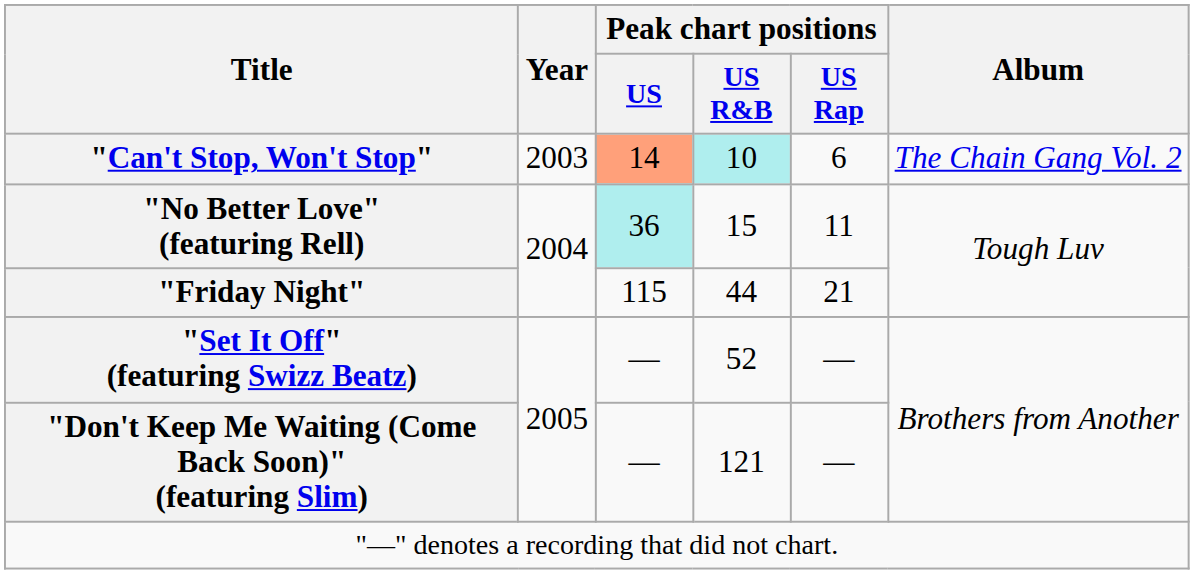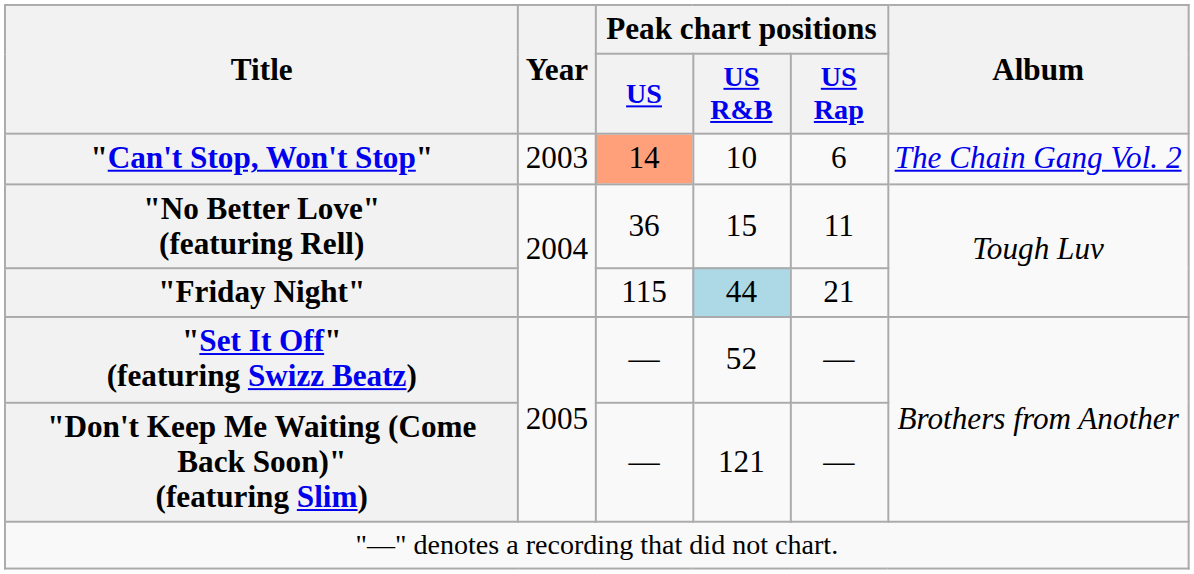(741, 158) paleturquoise background -> (741, 158) no background
(644, 225) paleturquoise background -> (644, 225) no background
(741, 292) no background -> (741, 292) lightblue background
